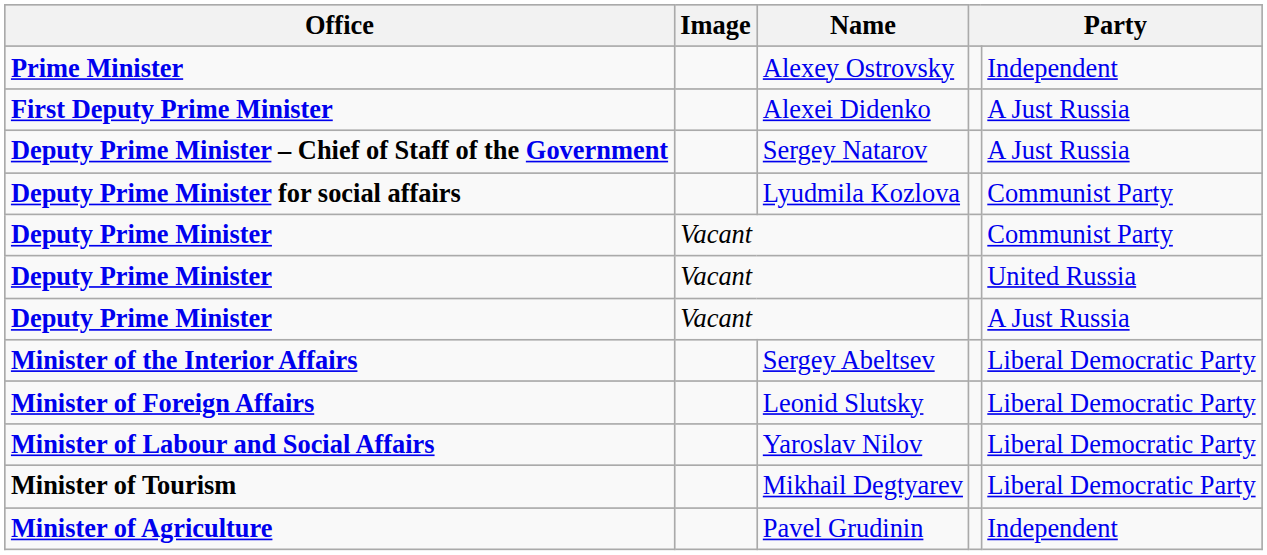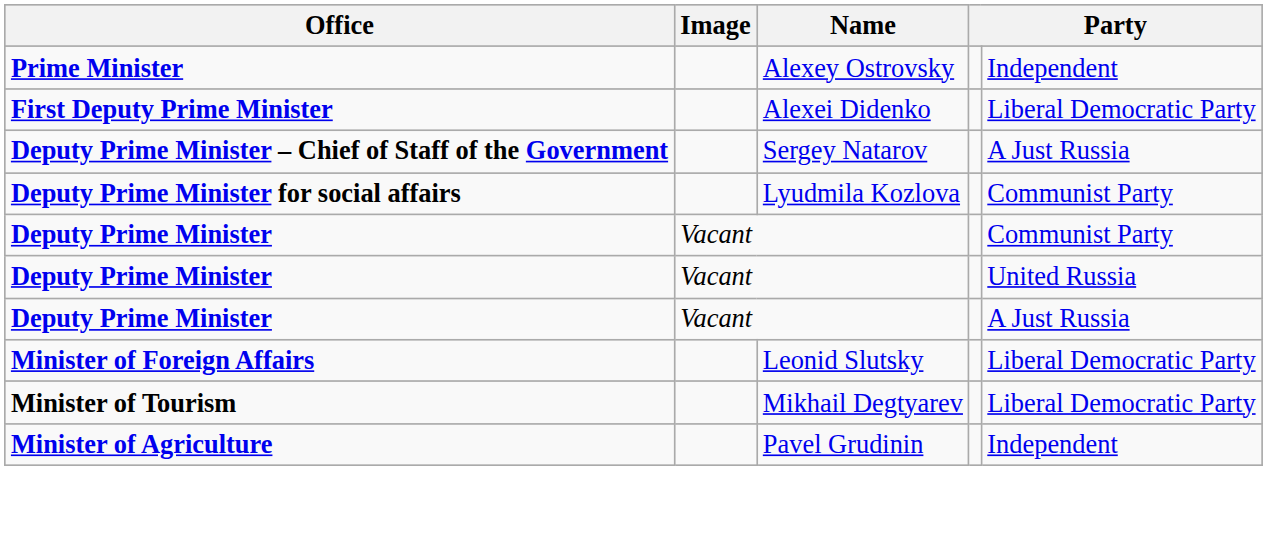(1058, 109) A Just Russia -> (1121, 109) Liberal Democratic Party
- row: (184, 360)
- row: (223, 444)
